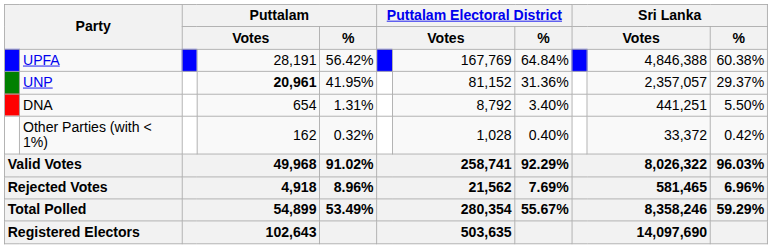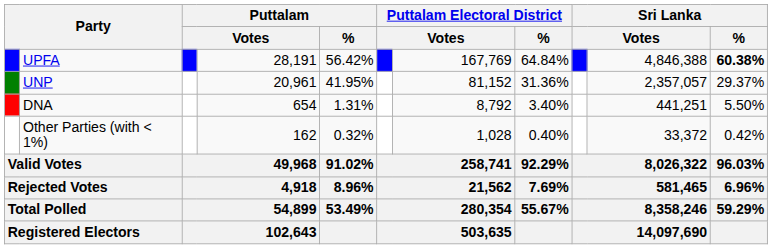(740, 60) normal -> (740, 60) bold
(295, 82) bold -> (295, 82) normal
